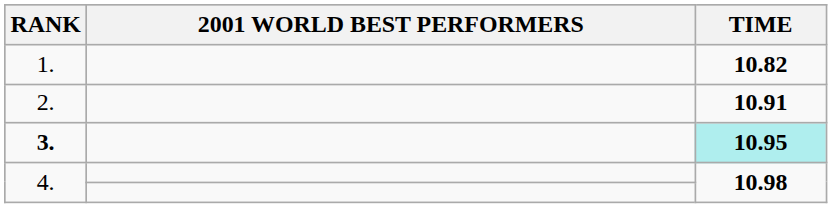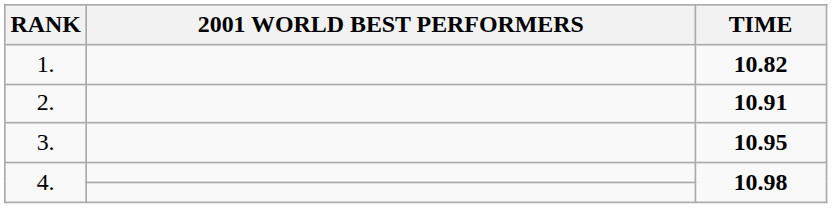(46, 142) bold -> (46, 142) normal
(761, 142) paleturquoise background -> (761, 142) no background
